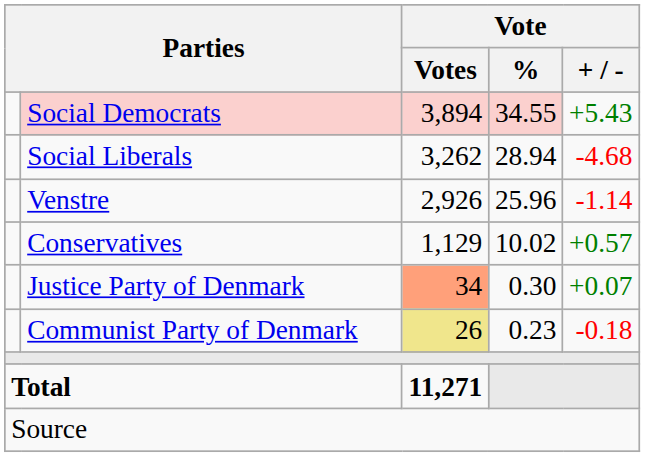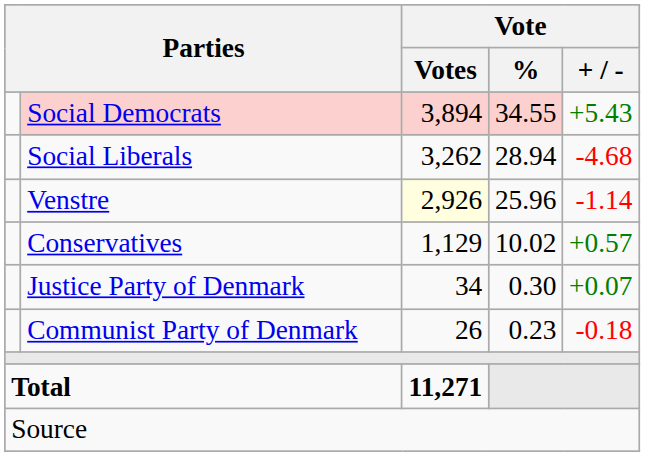(451, 199) no background -> (451, 199) lightyellow background
(469, 286) lightsalmon background -> (469, 286) no background
(469, 329) khaki background -> (469, 329) no background
